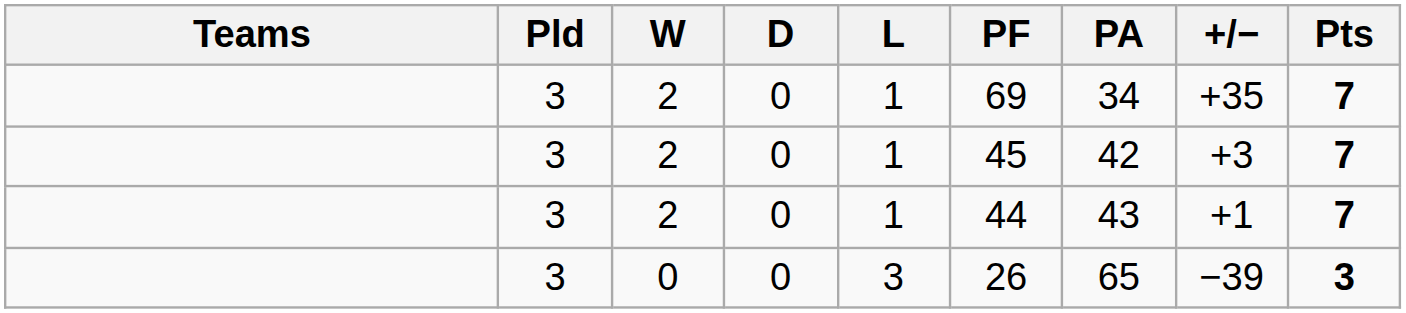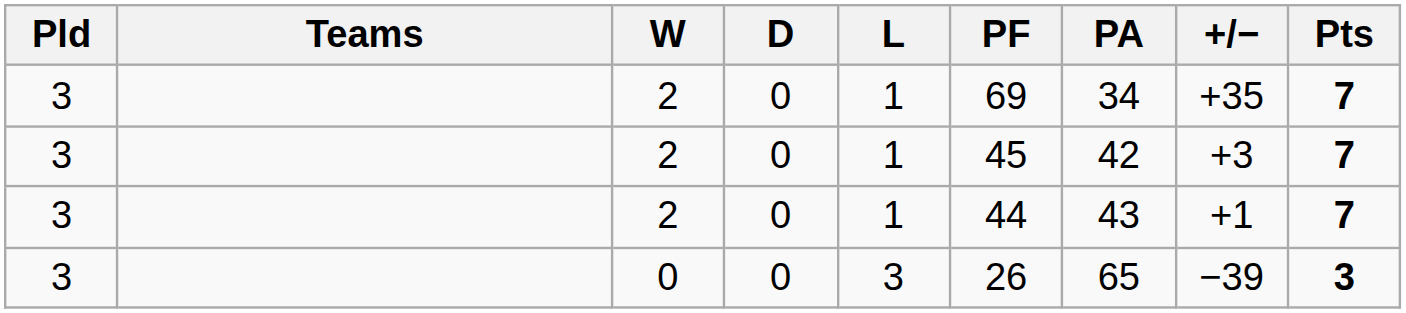columns swapped: (252, 34) <-> (555, 34)
